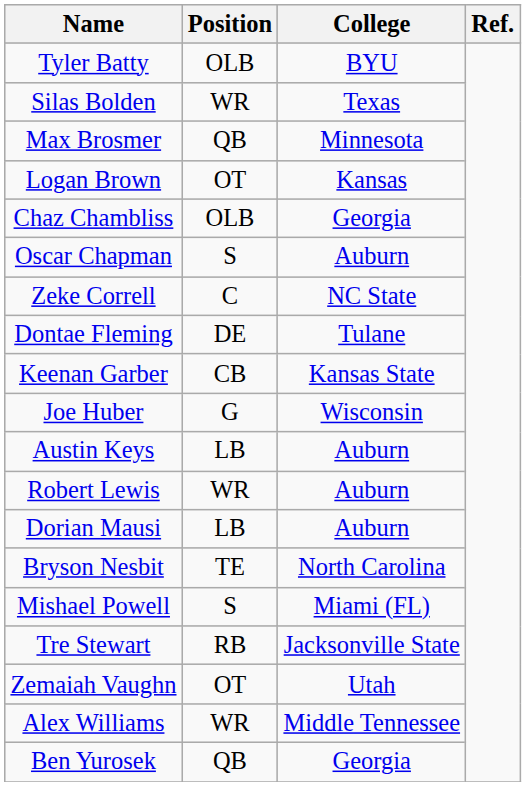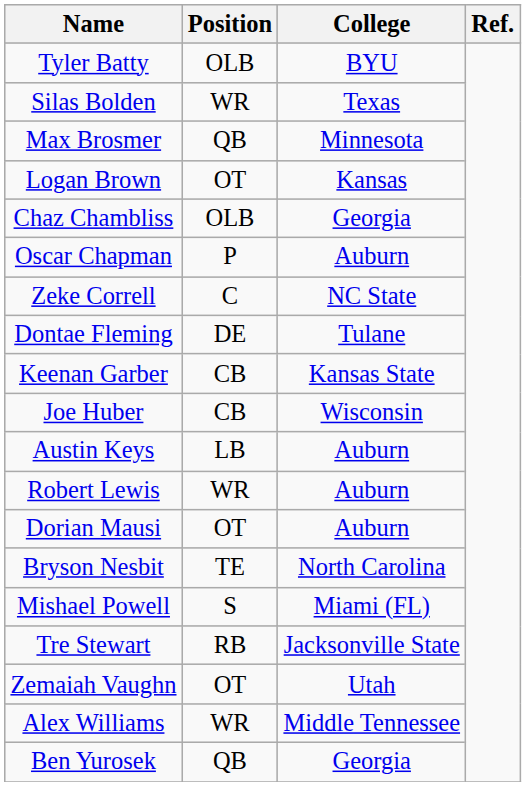(230, 256) S -> (230, 256) P
(230, 412) G -> (230, 412) CB
(230, 528) LB -> (230, 528) OT
